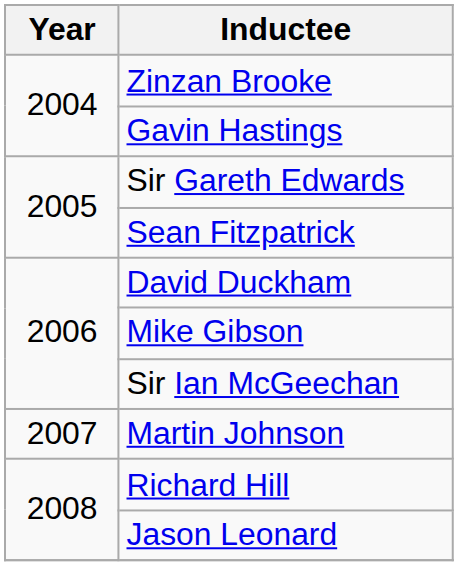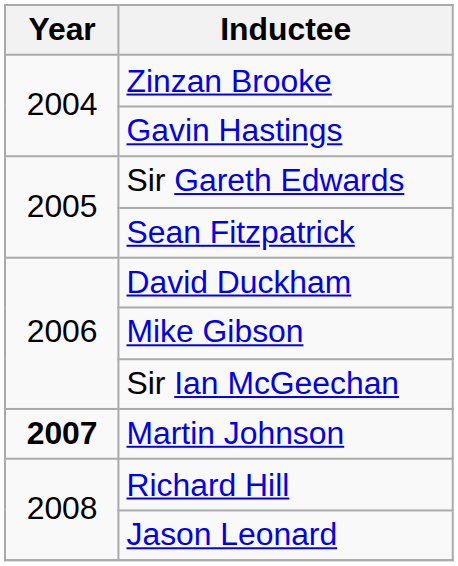(62, 433) normal -> (62, 433) bold
